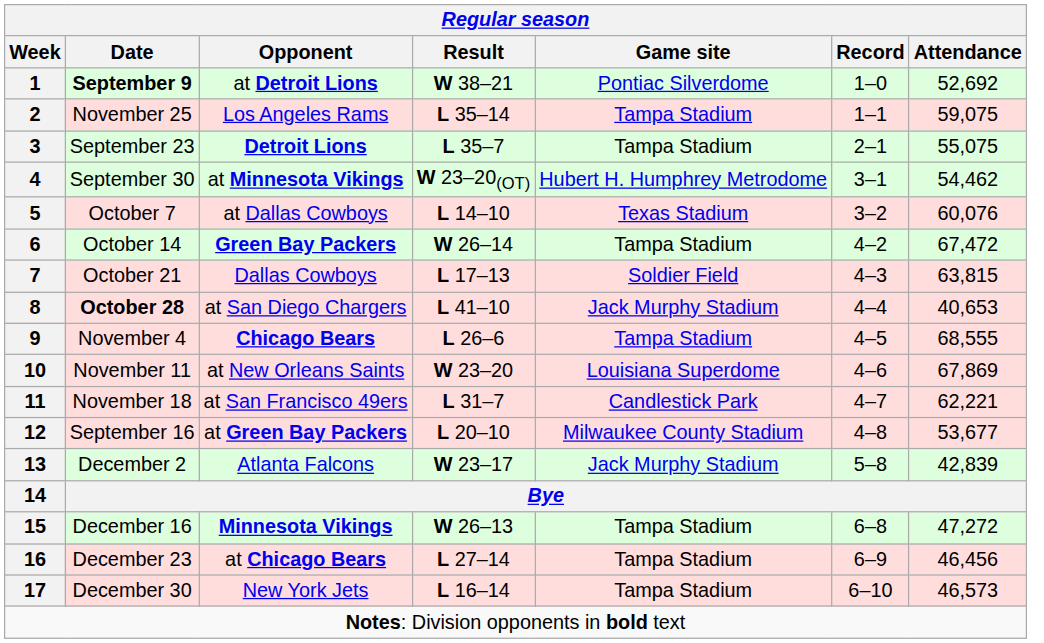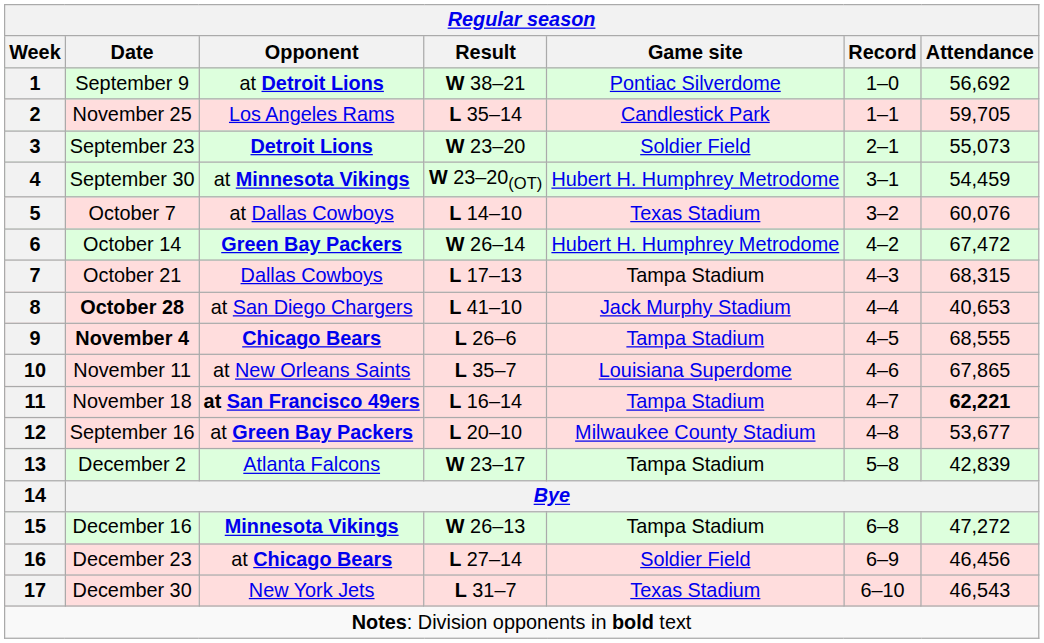(132, 83) bold -> (132, 83) normal
(968, 83) 52,692 -> (980, 83) 56,692
(683, 114) Tampa Stadium -> (695, 114) Candlestick Park
(968, 114) 59,075 -> (980, 114) 59,705
(473, 146) L 35–7 -> (486, 146) W 23–20
(683, 146) Tampa Stadium -> (695, 146) Soldier Field
(968, 146) 55,075 -> (980, 146) 55,073
(968, 179) 54,462 -> (980, 179) 54,459
(683, 244) Tampa Stadium -> (695, 244) Hubert H. Humphrey Metrodome
(683, 275) Soldier Field -> (695, 275) Tampa Stadium
(968, 275) 63,815 -> (980, 275) 68,315
(132, 338) normal -> (132, 338) bold
(473, 370) W 23–20 -> (486, 370) L 35–7
(968, 370) 67,869 -> (980, 370) 67,865
(306, 401) normal -> (312, 401) bold
(473, 401) L 31–7 -> (486, 401) L 16–14
(683, 401) Candlestick Park -> (695, 401) Tampa Stadium
(968, 401) normal -> (980, 401) bold
(683, 464) Jack Murphy Stadium -> (695, 464) Tampa Stadium
(683, 559) Tampa Stadium -> (695, 559) Soldier Field
(473, 590) L 16–14 -> (486, 590) L 31–7
(683, 590) Tampa Stadium -> (695, 590) Texas Stadium
(968, 590) 46,573 -> (980, 590) 46,543
